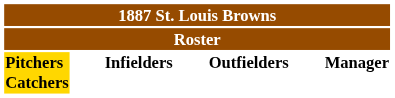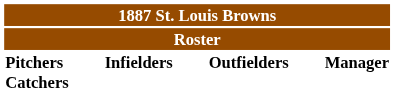(37, 72) gold background -> (37, 72) no background
